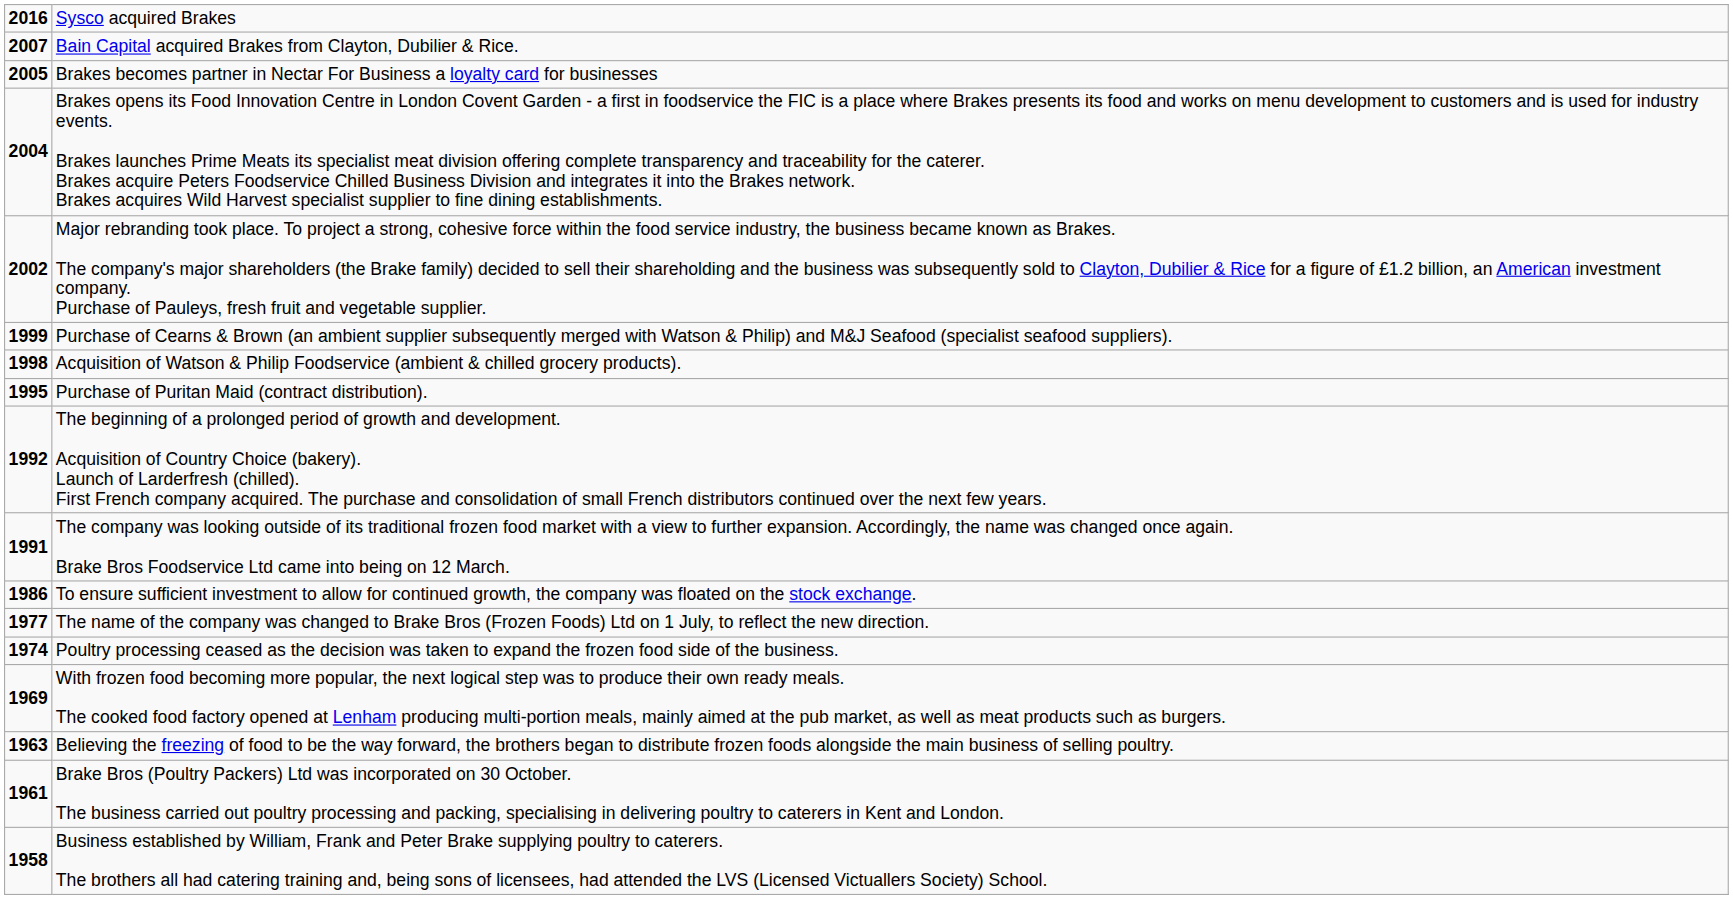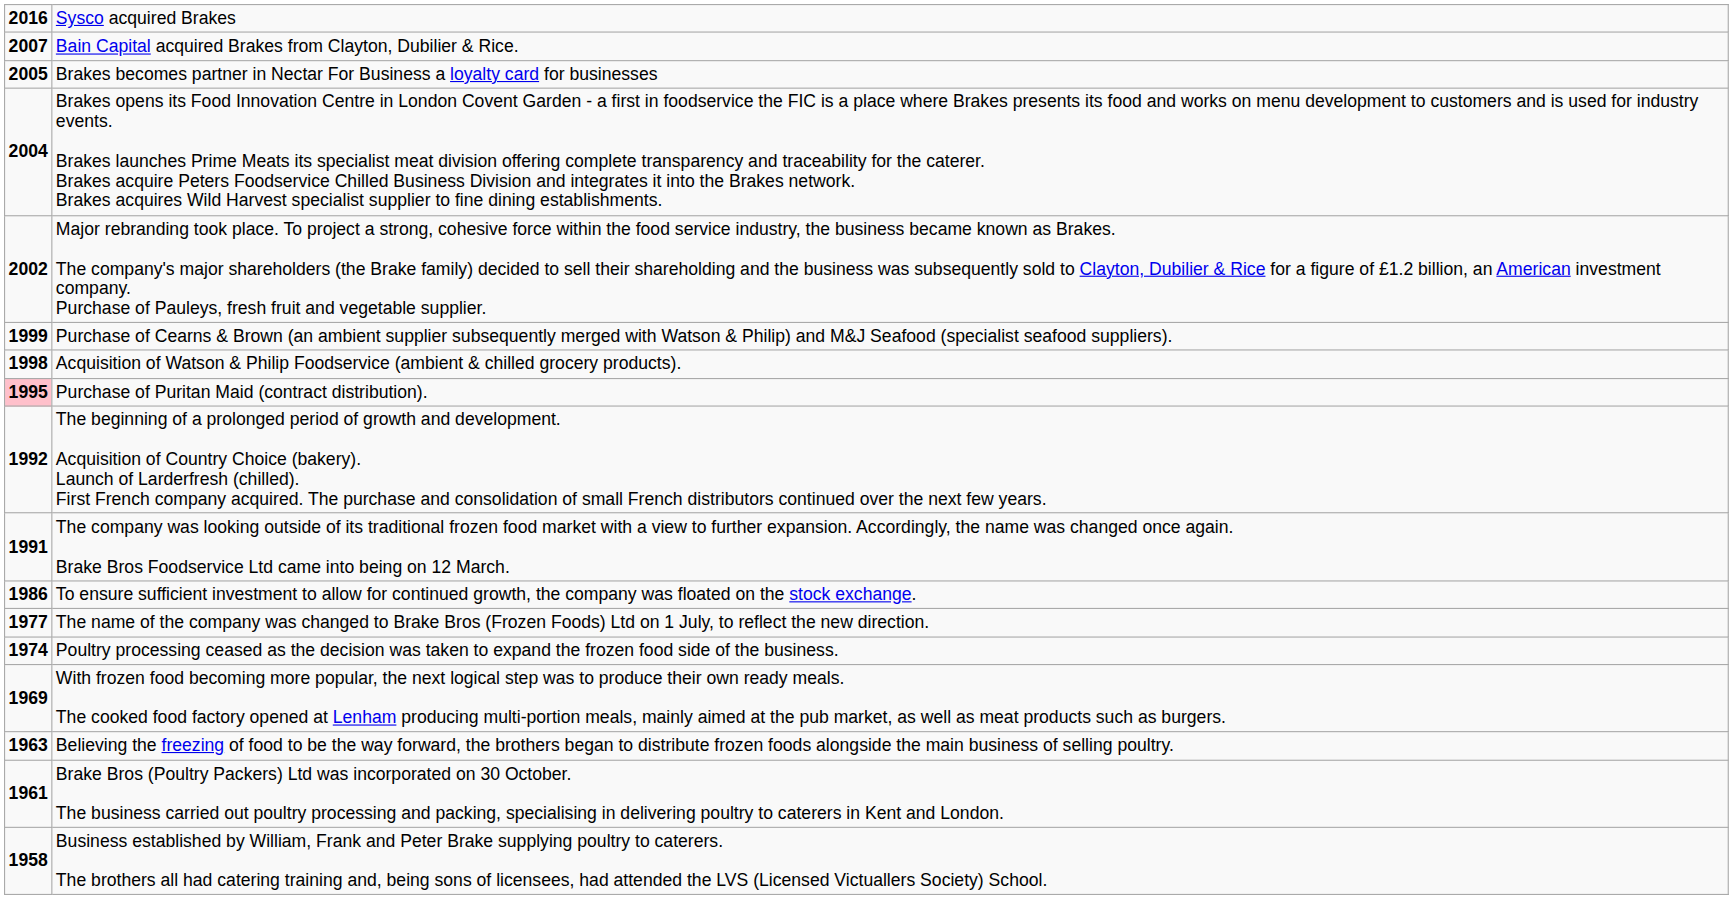(28, 392) no background -> (28, 392) pink background
